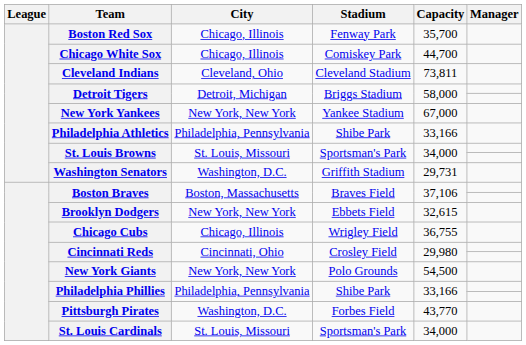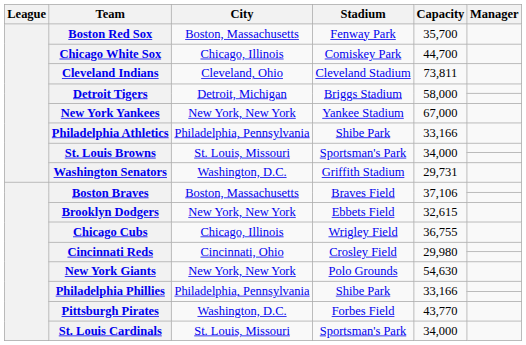(242, 34) Chicago, Illinois -> (242, 34) Boston, Massachusetts
(440, 271) 54,500 -> (440, 271) 54,630
